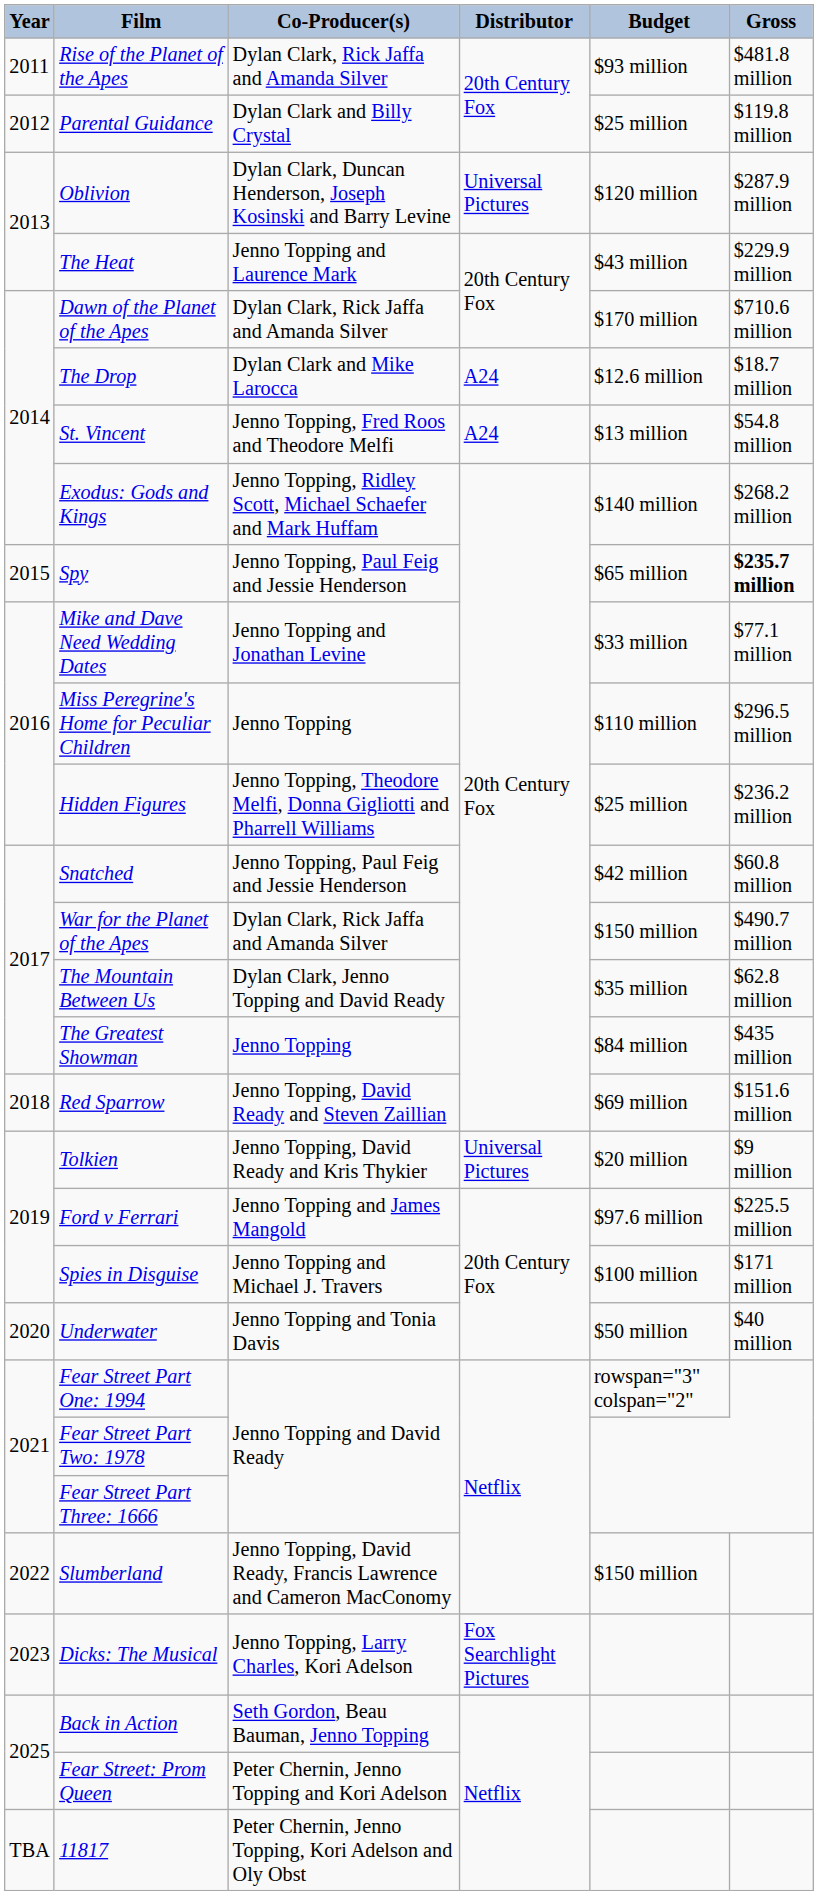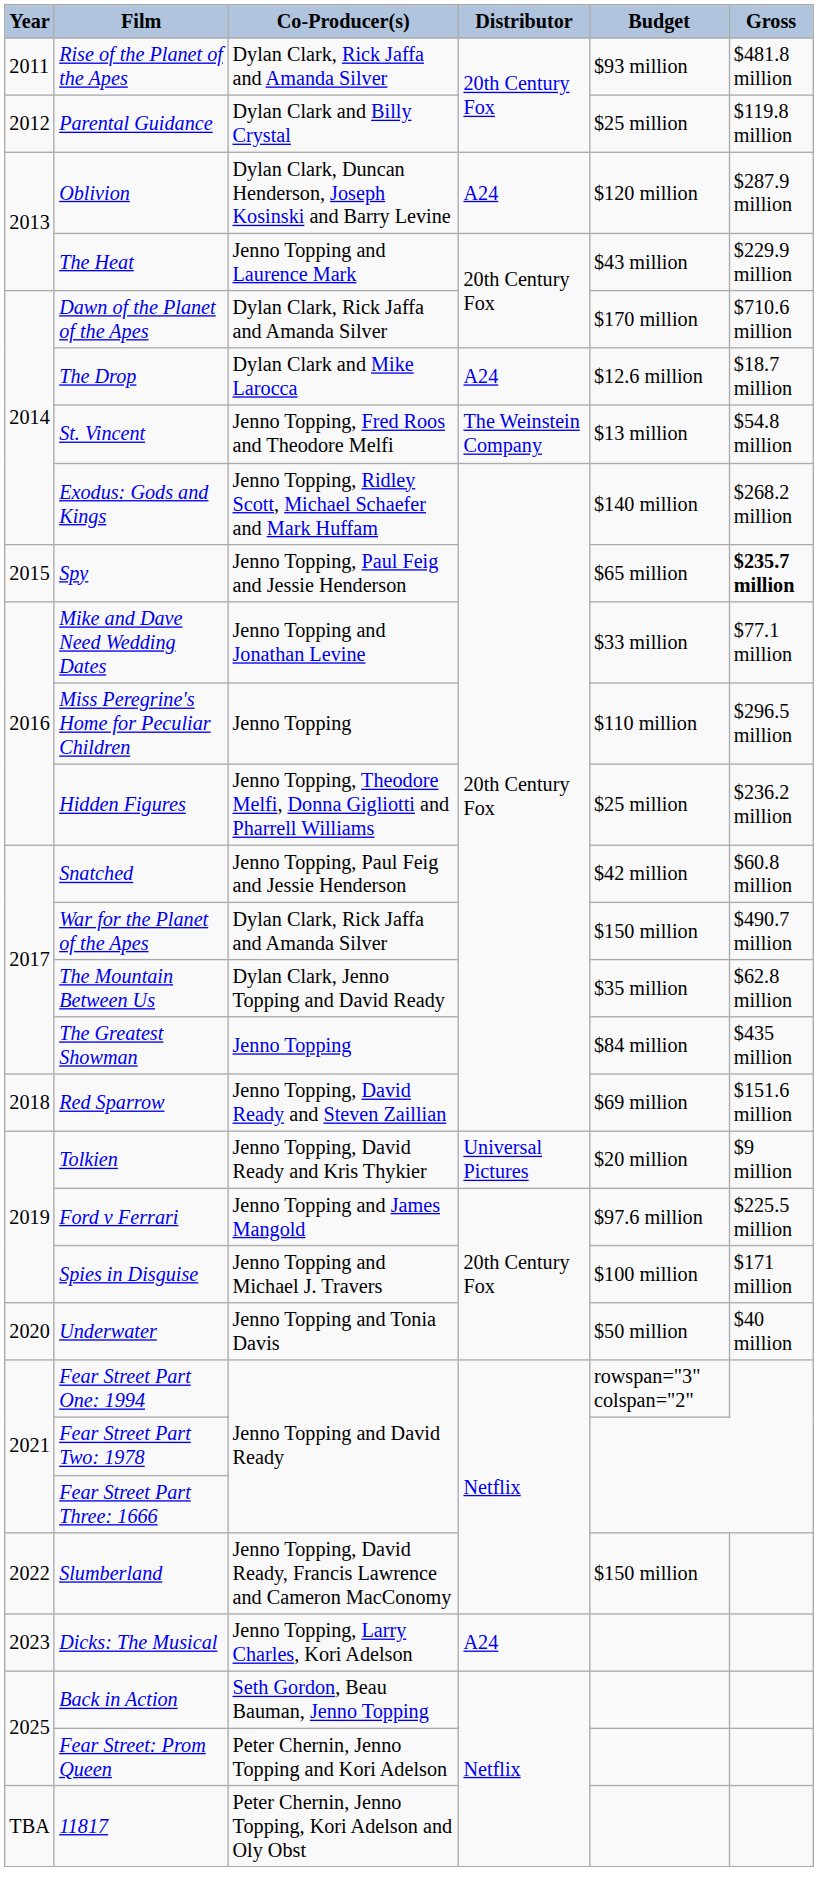(503, 193) Universal Pictures -> (481, 193) A24
(481, 434) A24 -> (522, 434) The Weinstein Company
(510, 1654) Fox Searchlight Pictures -> (481, 1642) A24
